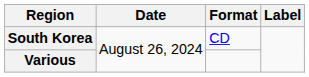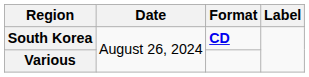(220, 38) normal -> (220, 38) bold
